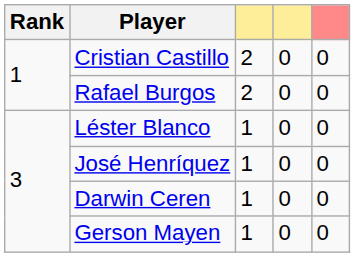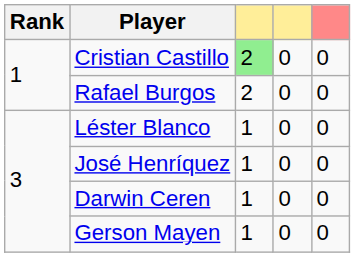(247, 57) no background -> (247, 57) lightgreen background
